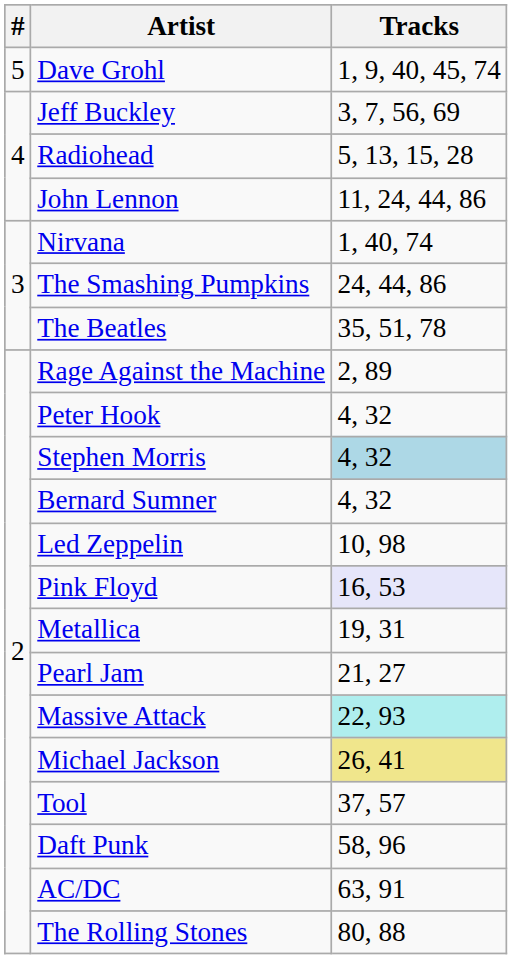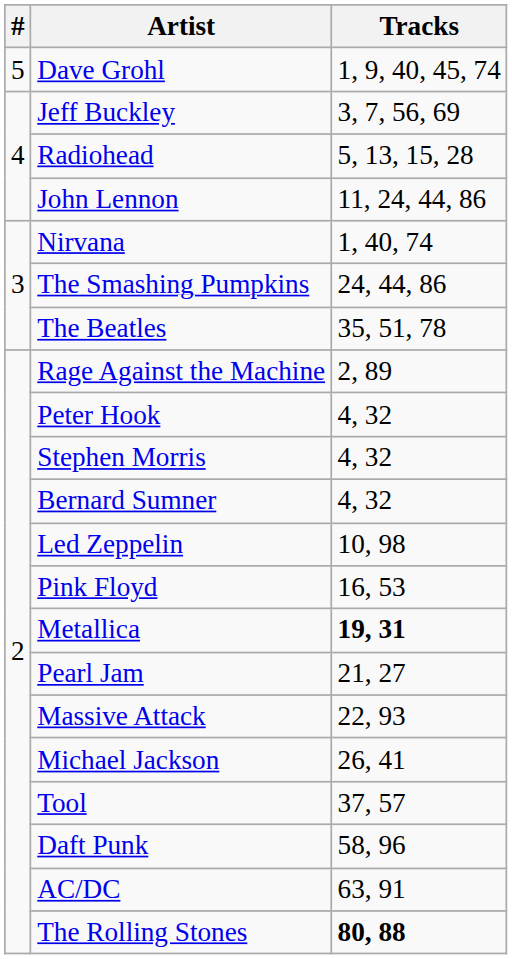(365, 457) lightblue background -> (365, 457) no background
(372, 586) lavender background -> (372, 586) no background
(372, 629) normal -> (372, 629) bold
(372, 716) paleturquoise background -> (372, 716) no background
(372, 759) khaki background -> (372, 759) no background
(372, 931) normal -> (372, 931) bold
